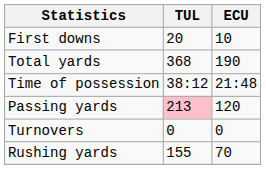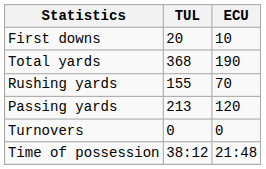rows swapped: (63, 153) <-> (84, 85)
(179, 108) pink background -> (179, 108) no background
